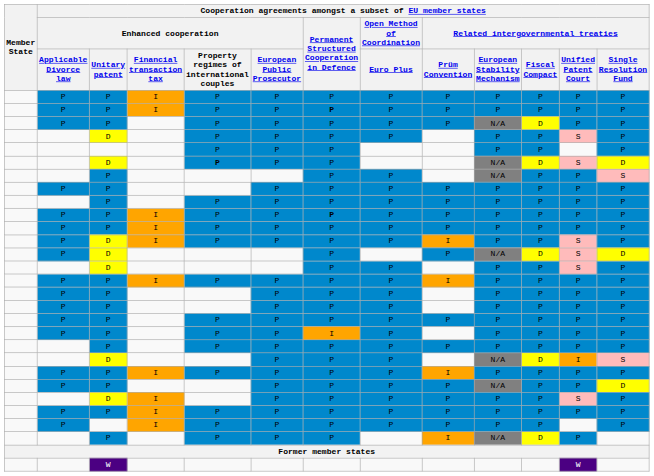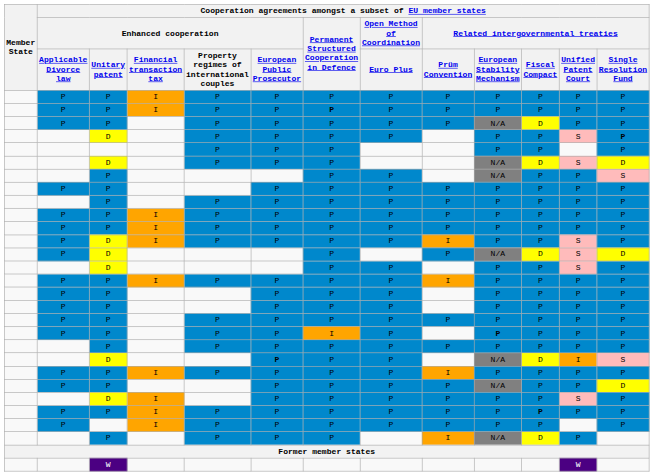(623, 136) normal -> (623, 136) bold
(217, 162) bold -> (217, 162) normal
(332, 215) bold -> (332, 215) normal
(498, 333) normal -> (498, 333) bold
(277, 360) normal -> (277, 360) bold
(540, 412) normal -> (540, 412) bold
